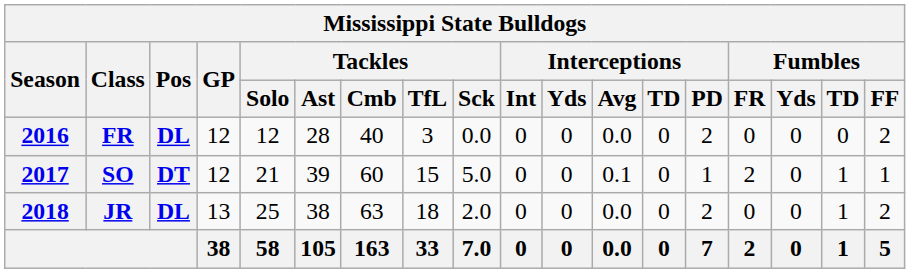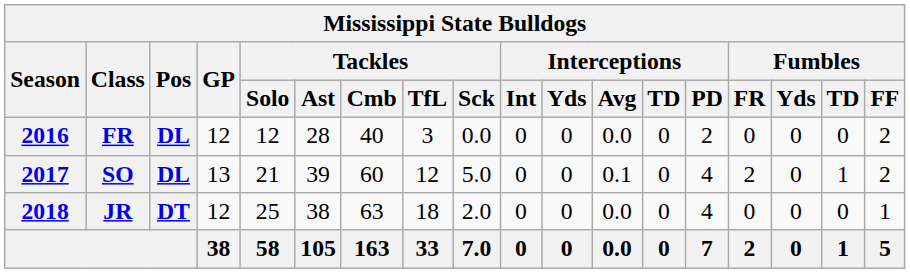(173, 173) DT -> (173, 173) DL
(219, 173) 12 -> (219, 173) 13
(427, 173) 15 -> (427, 173) 12
(707, 173) 1 -> (707, 173) 4
(885, 173) 1 -> (885, 173) 2
(173, 211) DL -> (173, 211) DT
(219, 211) 13 -> (219, 211) 12
(707, 211) 2 -> (707, 211) 4
(843, 211) 1 -> (843, 211) 0
(885, 211) 2 -> (885, 211) 1
